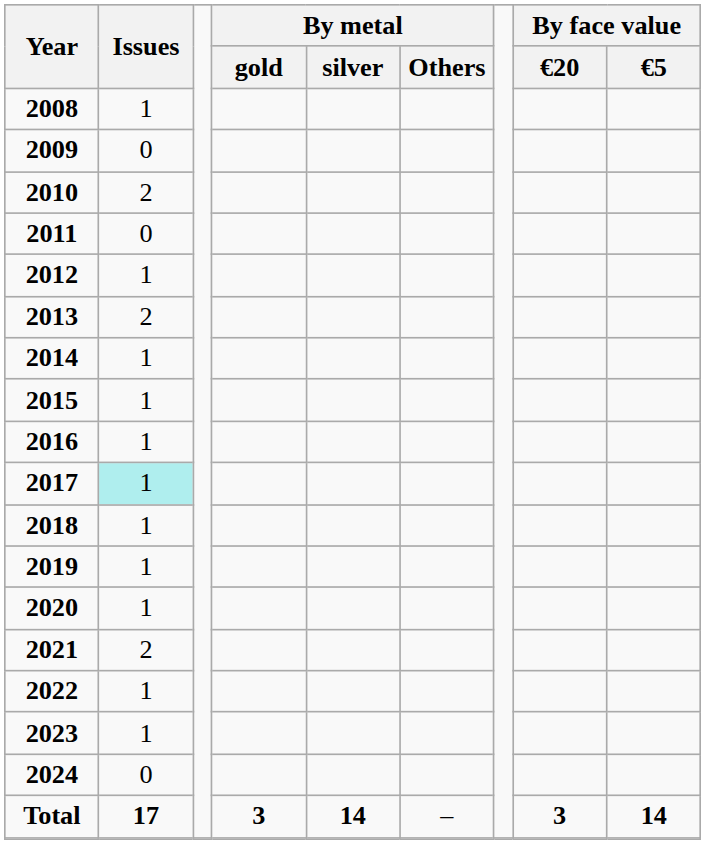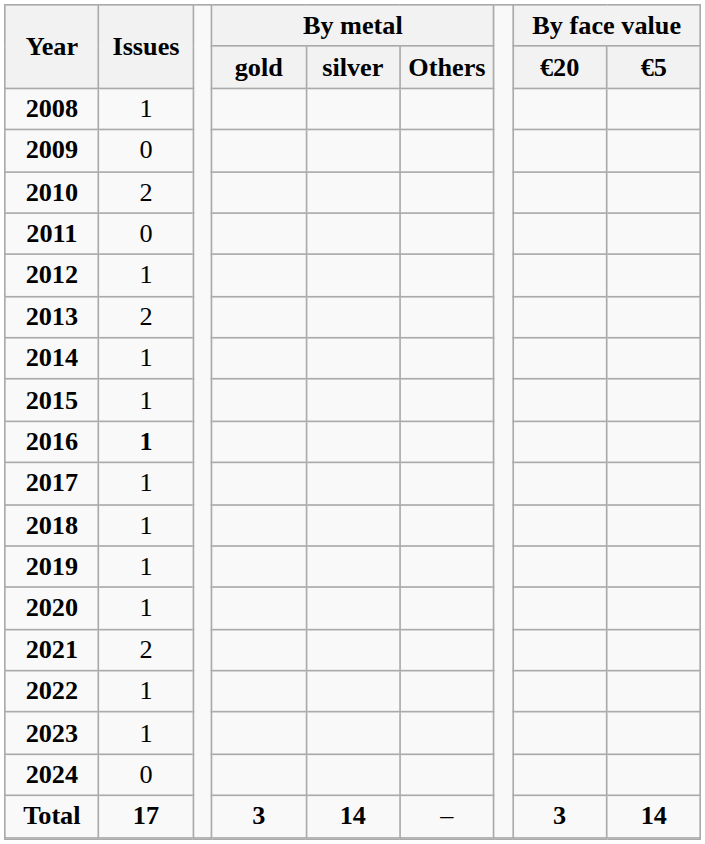(146, 441) normal -> (146, 441) bold
(146, 483) paleturquoise background -> (146, 483) no background
